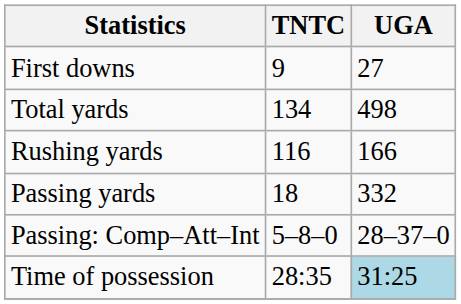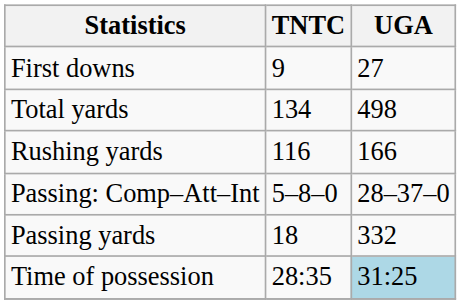rows swapped: (83, 193) <-> (135, 235)
